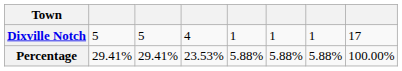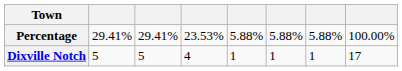rows swapped: (47, 35) <-> (47, 55)
